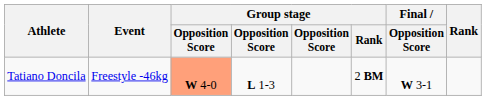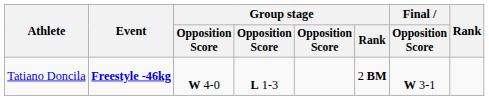(130, 76) normal -> (131, 76) bold
(201, 85) lightsalmon background -> (204, 85) no background
